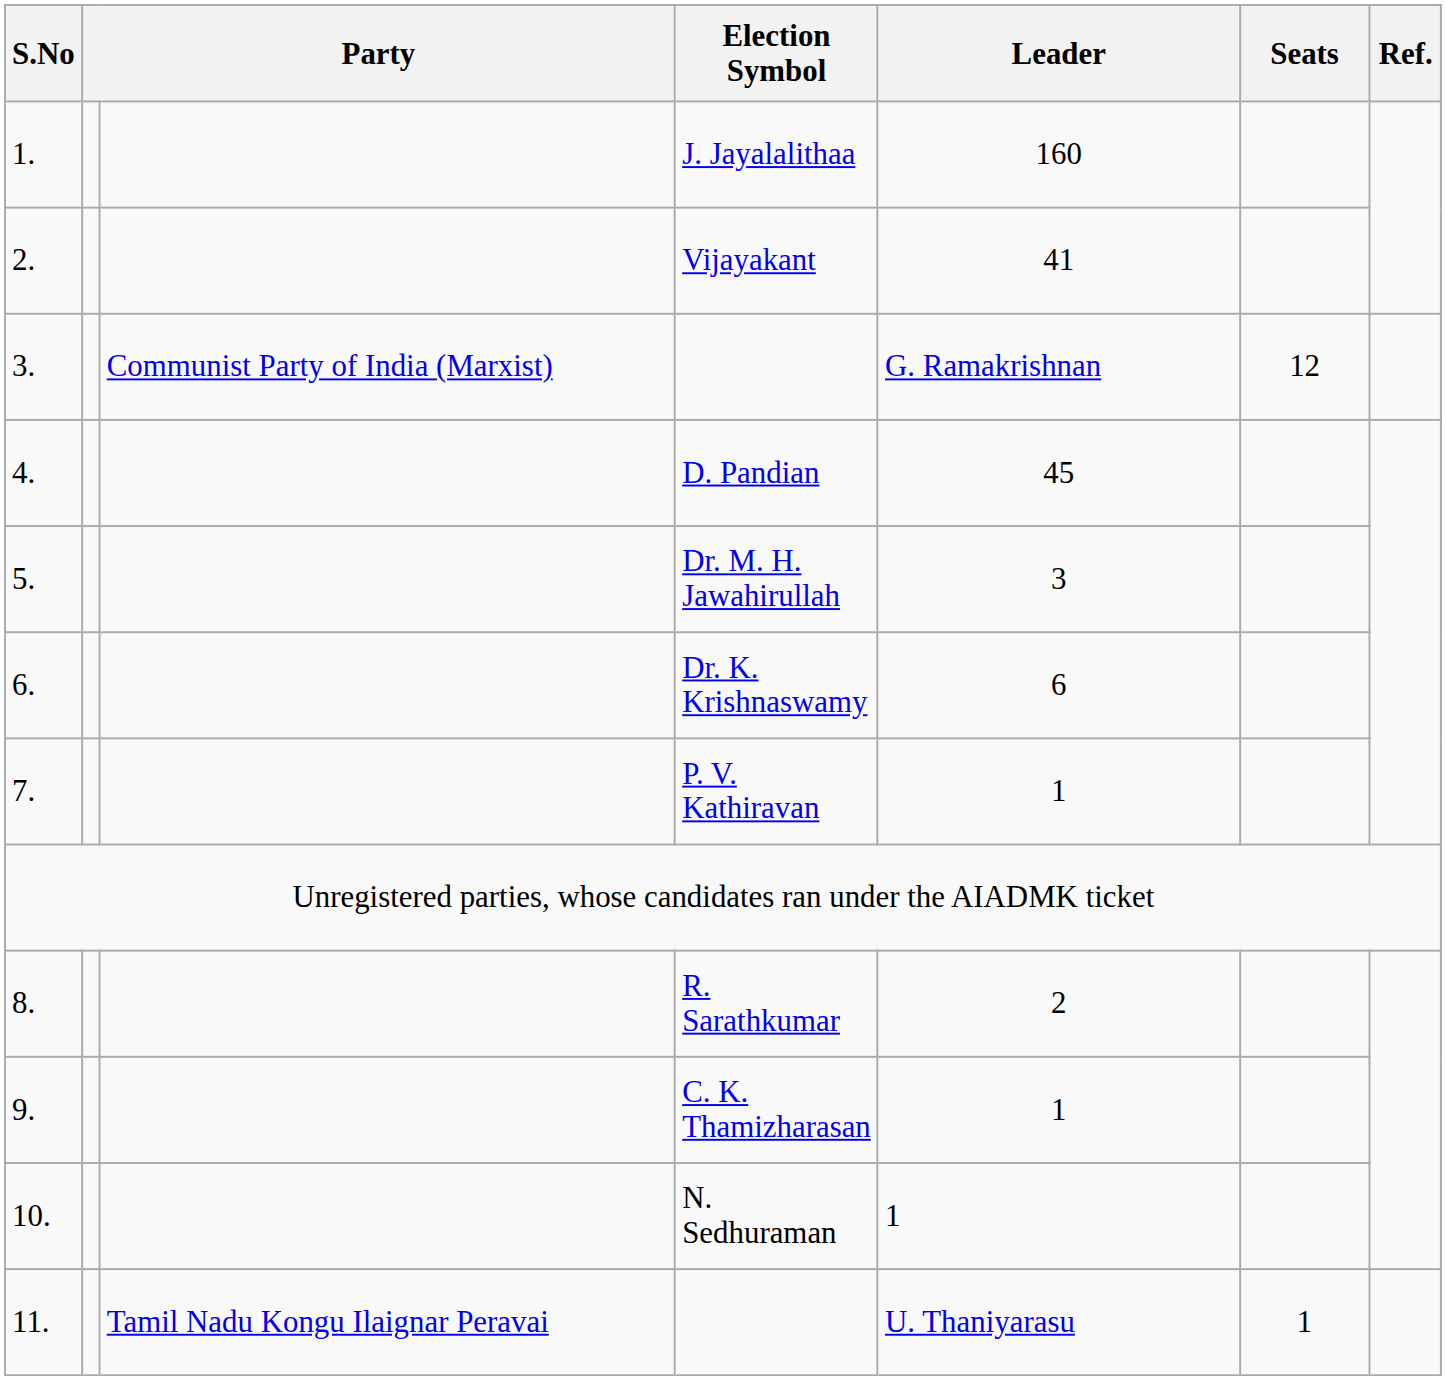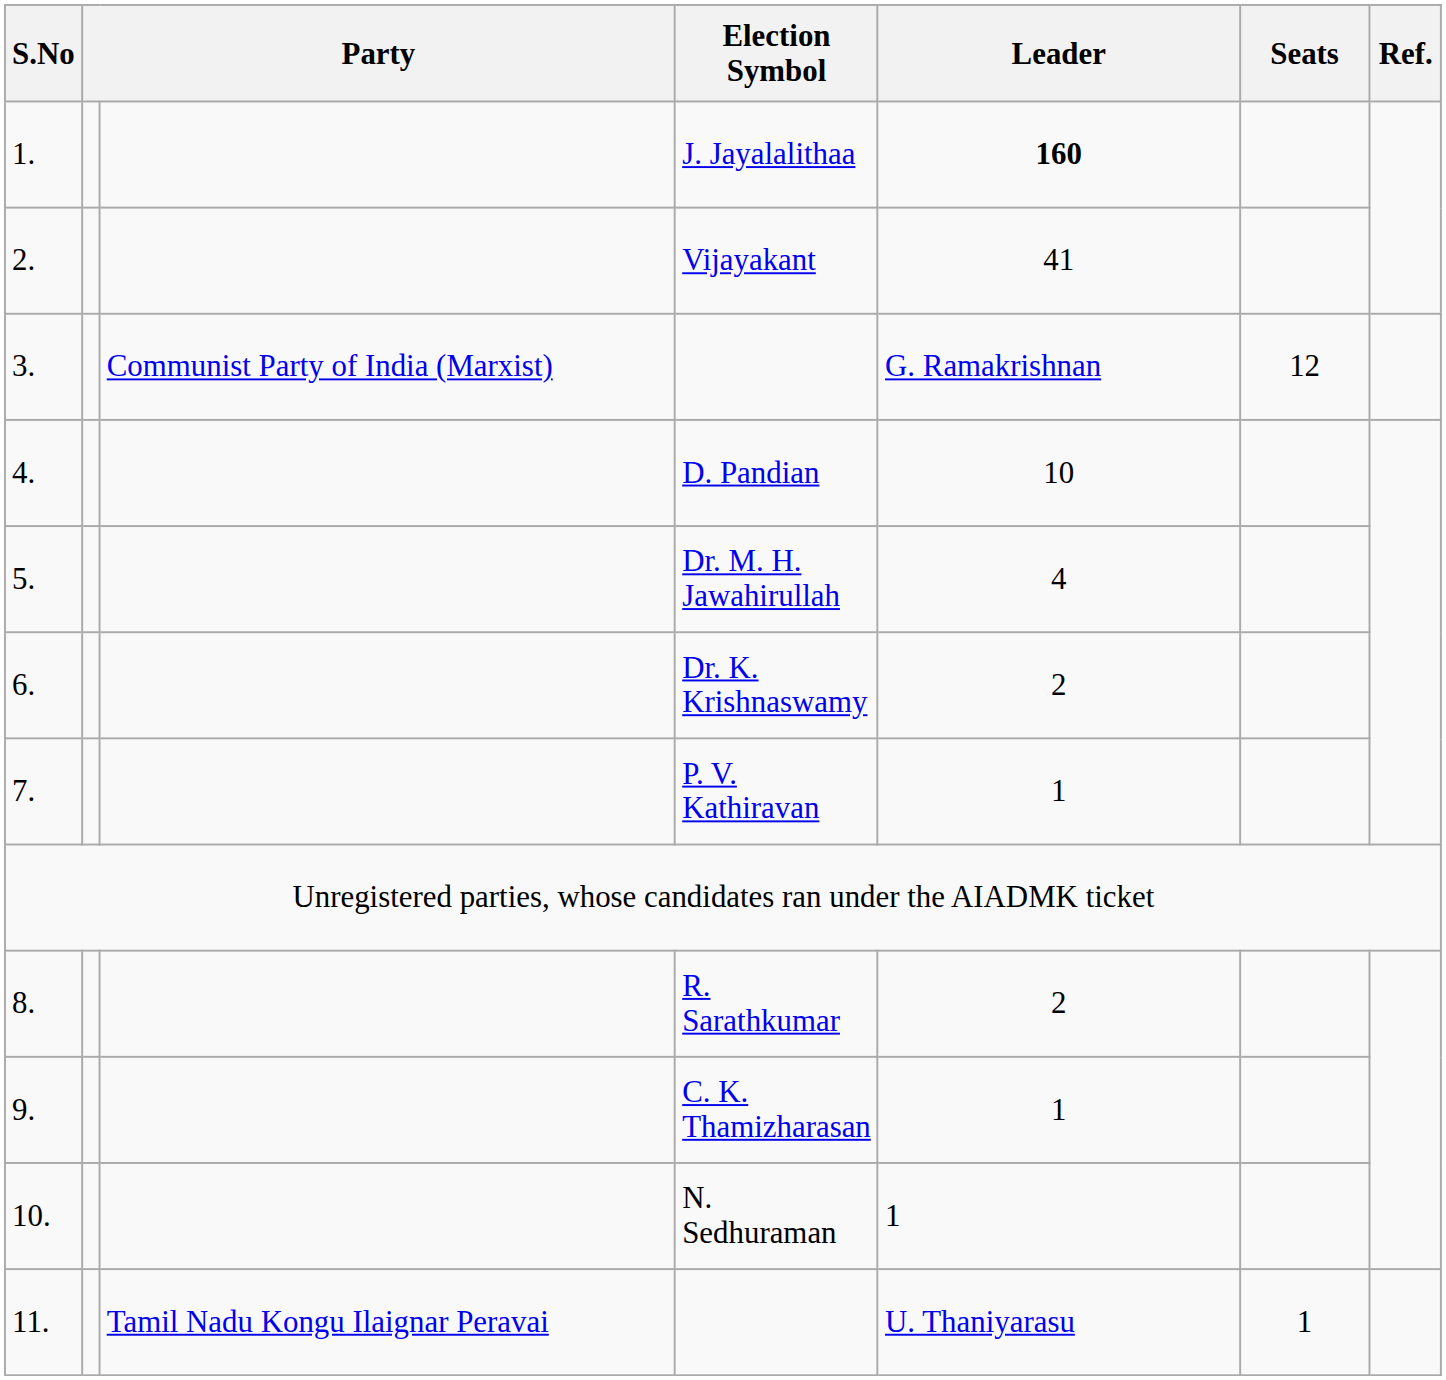(1059, 154) normal -> (1059, 154) bold
(1059, 472) 45 -> (1059, 472) 10
(1059, 578) 3 -> (1059, 578) 4
(1059, 684) 6 -> (1059, 684) 2
